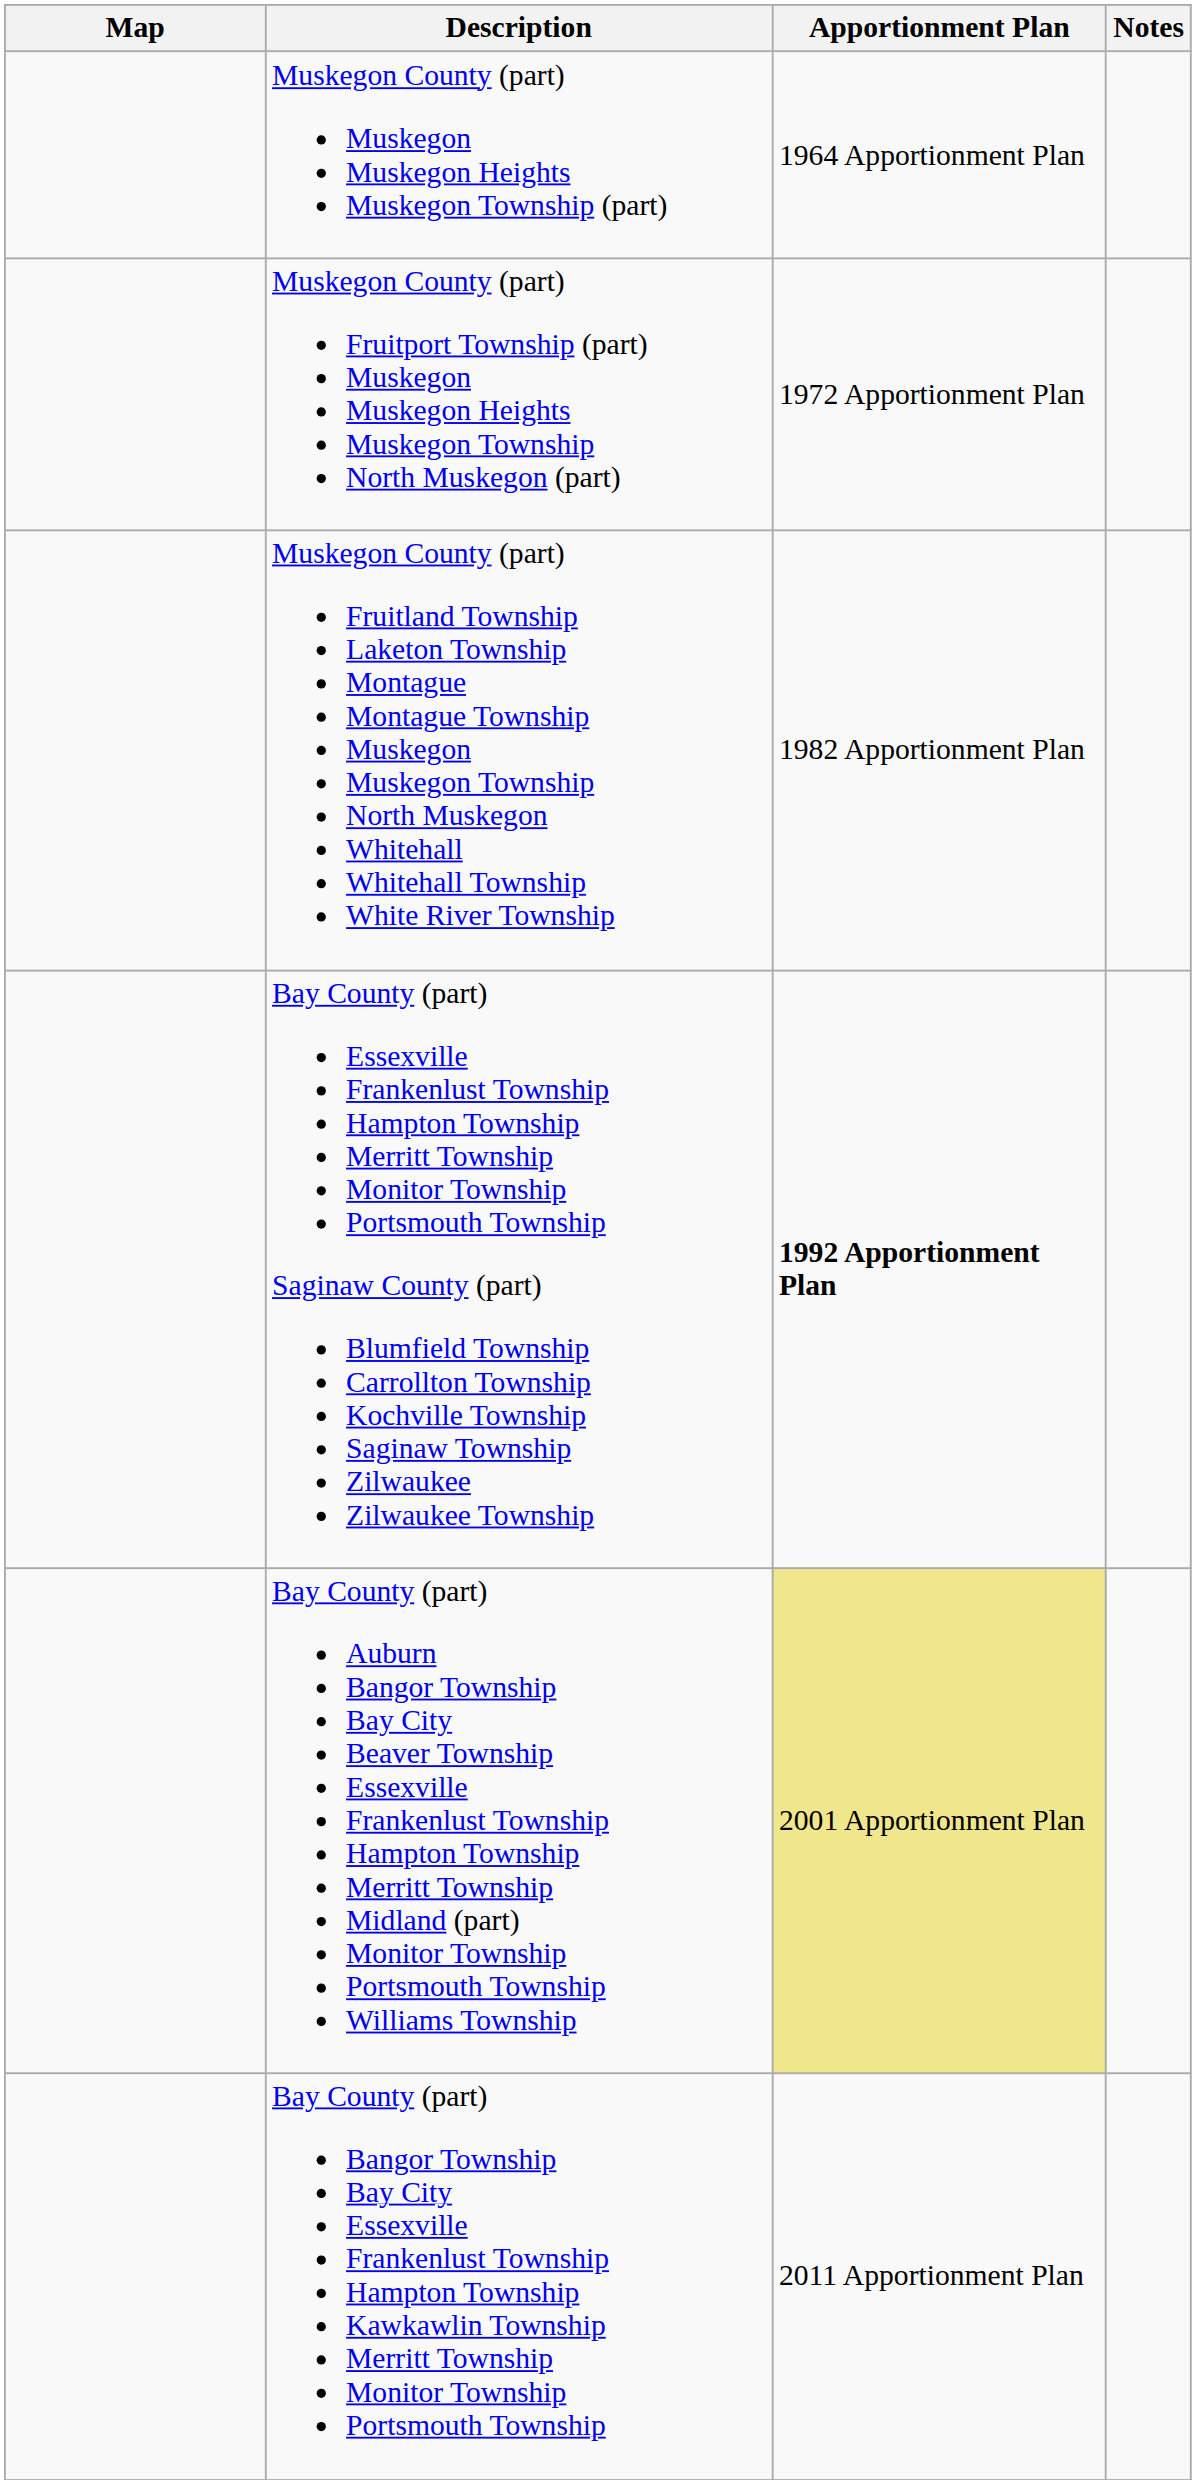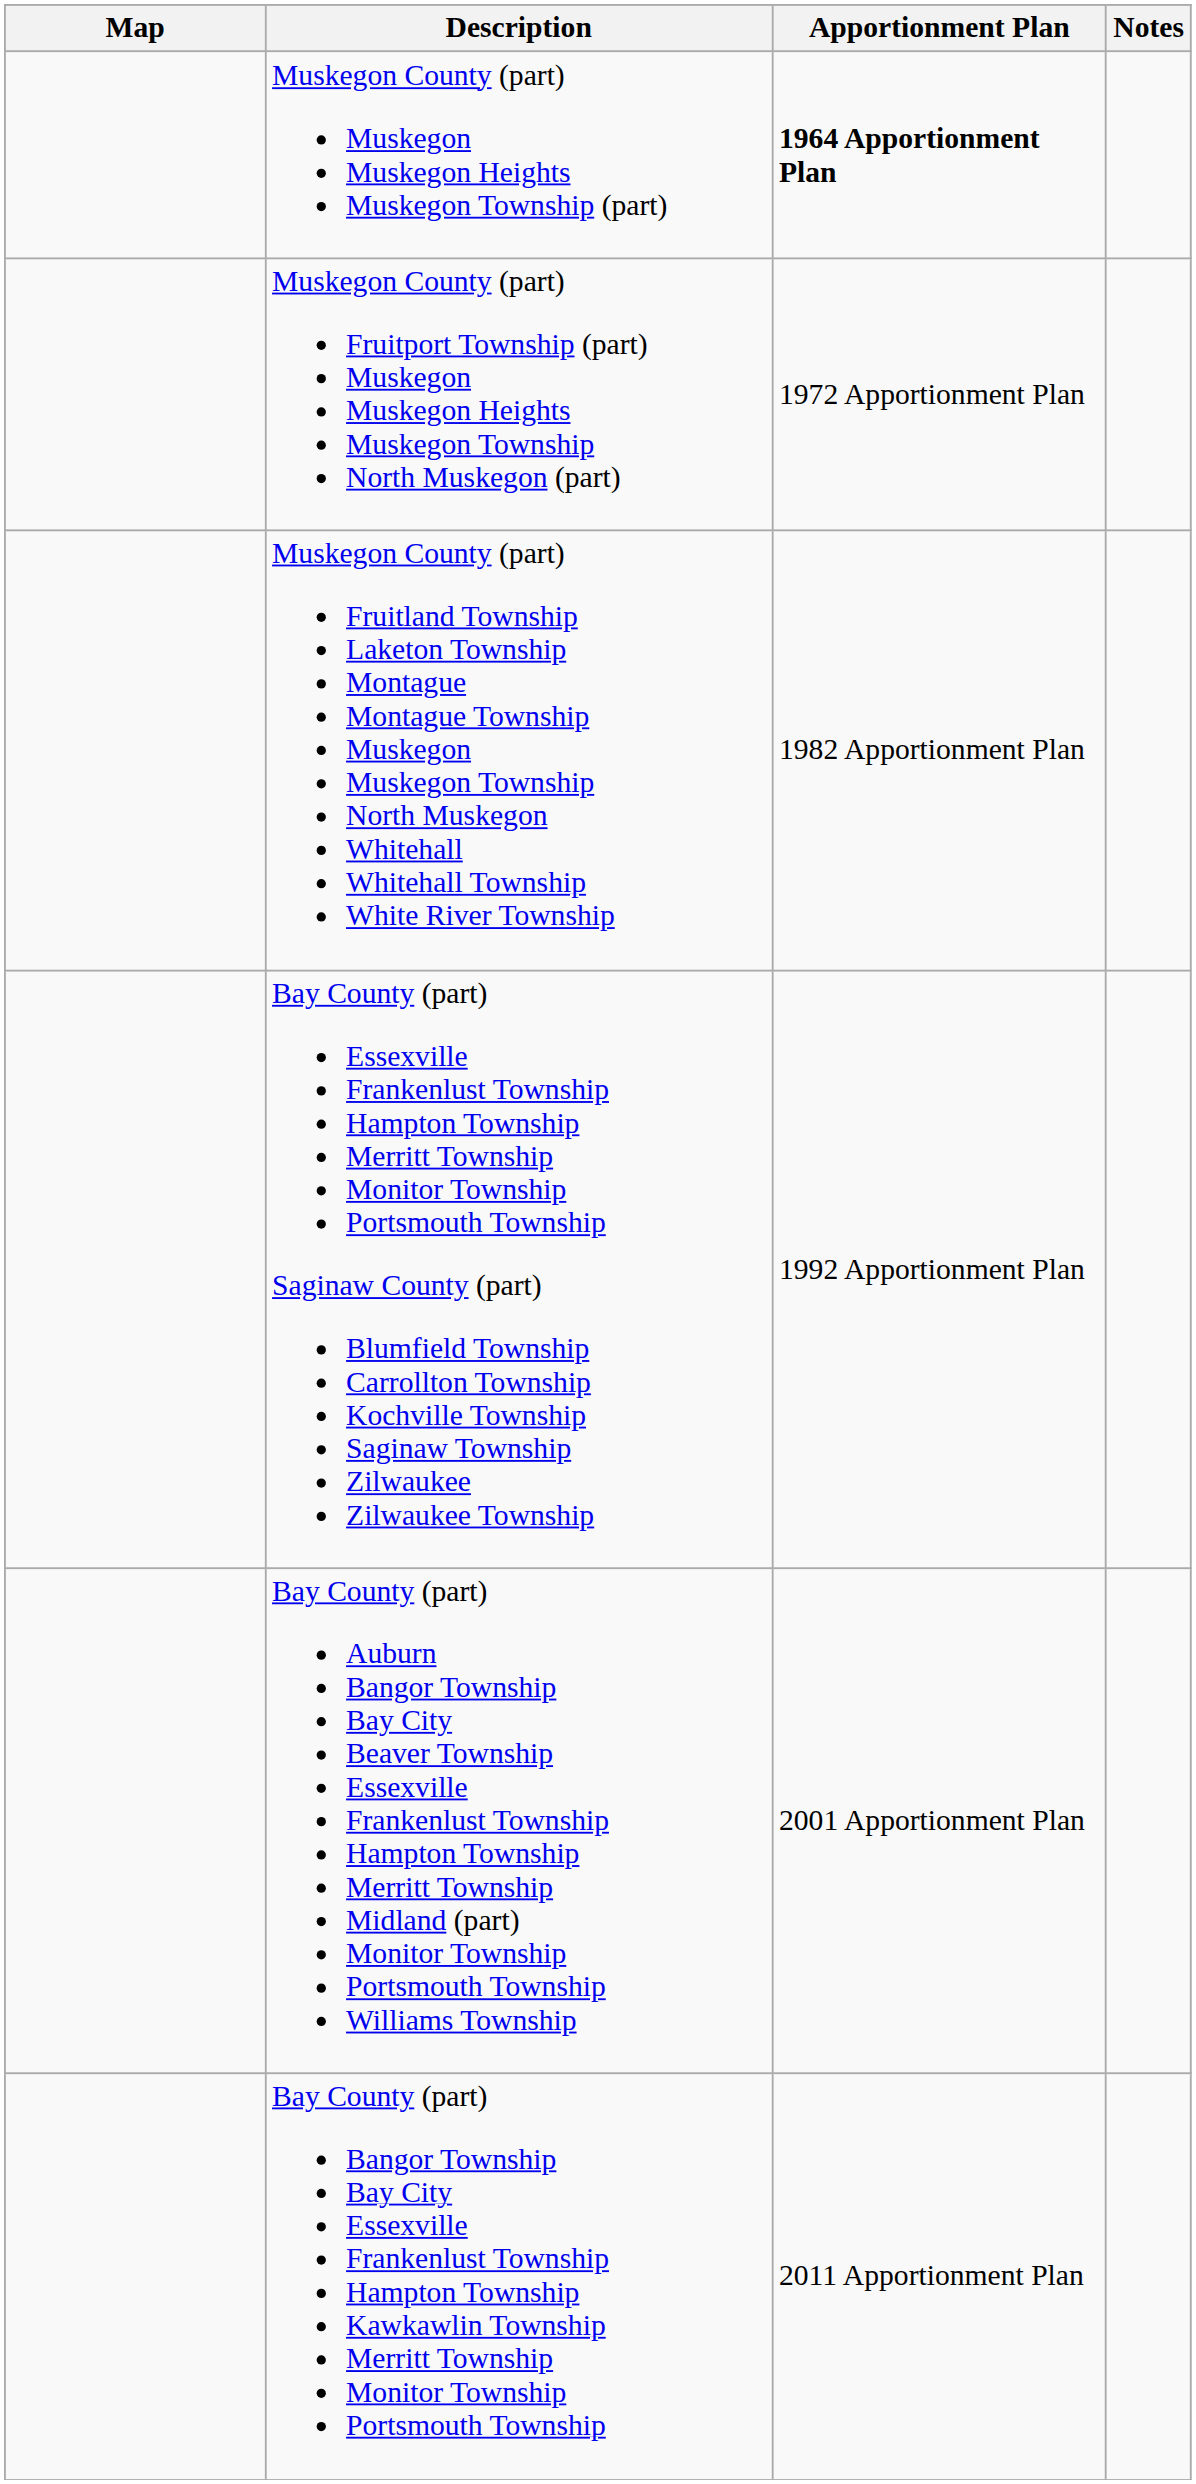(932, 154) normal -> (909, 154) bold
(909, 1268) bold -> (932, 1268) normal
(932, 1820) khaki background -> (932, 1820) no background
